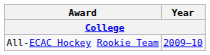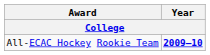(183, 42) normal -> (183, 42) bold
